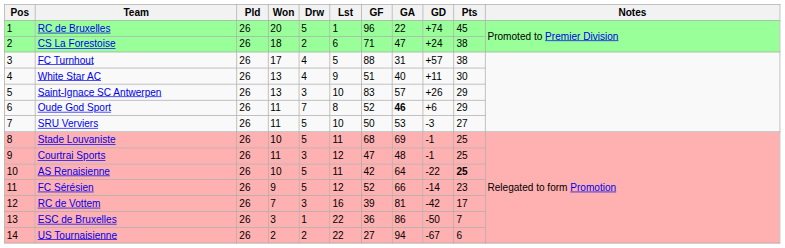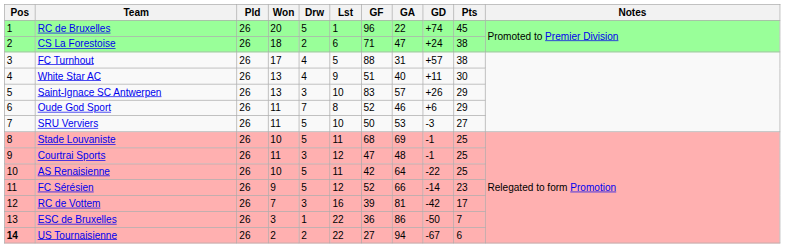(400, 108) bold -> (400, 108) normal
(462, 172) bold -> (462, 172) normal
(12, 236) normal -> (12, 236) bold
